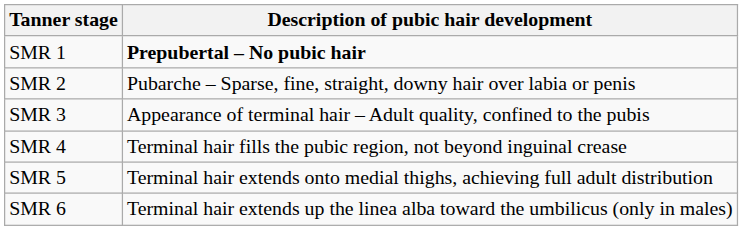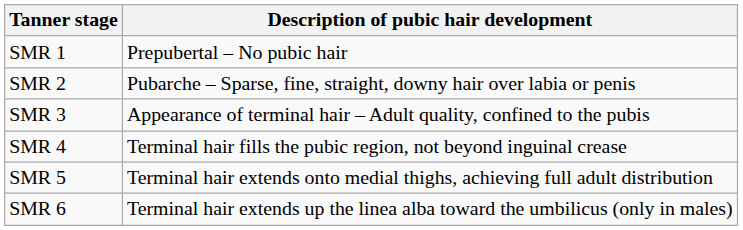(246, 51) bold -> (237, 51) normal
